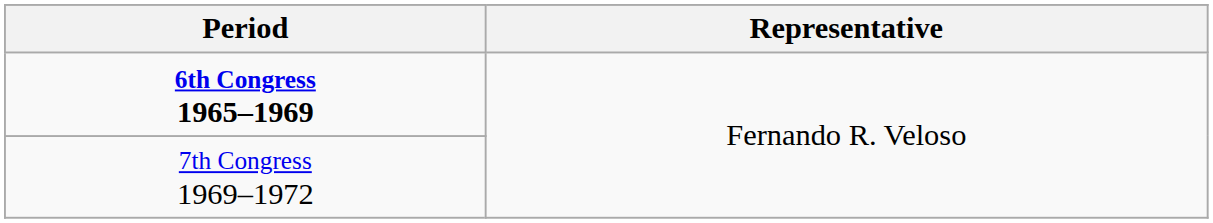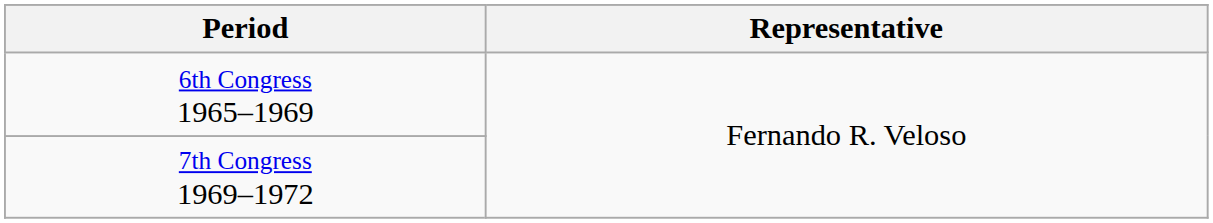(245, 93) bold -> (245, 95) normal
